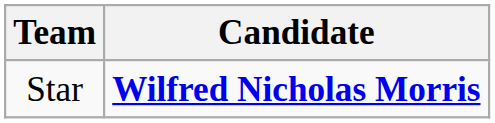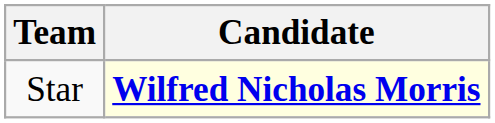(296, 88) no background -> (296, 88) lightyellow background
